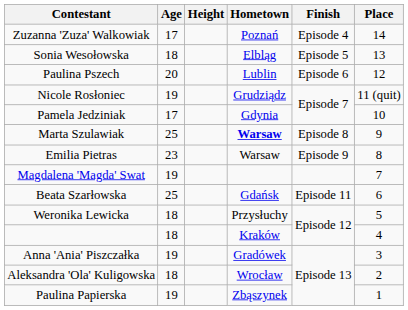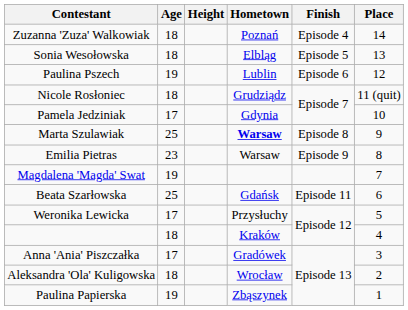(171, 34) 17 -> (171, 34) 18
(171, 74) 20 -> (171, 74) 19
(171, 94) 19 -> (171, 94) 18
(171, 214) 18 -> (171, 214) 17
(171, 255) 19 -> (171, 255) 17
